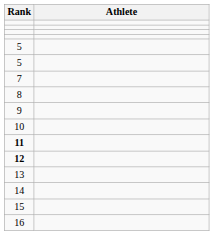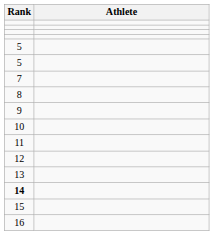(19, 142) bold -> (19, 142) normal
(19, 158) bold -> (19, 158) normal
(19, 190) normal -> (19, 190) bold
